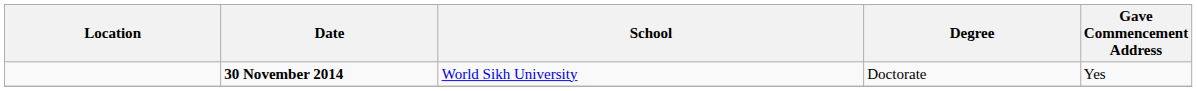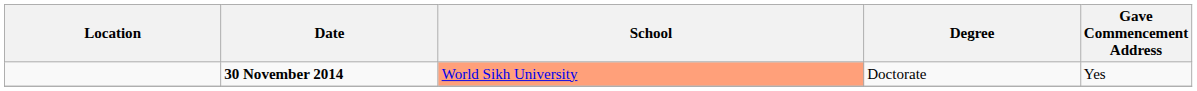(510, 74) no background -> (510, 74) lightsalmon background
